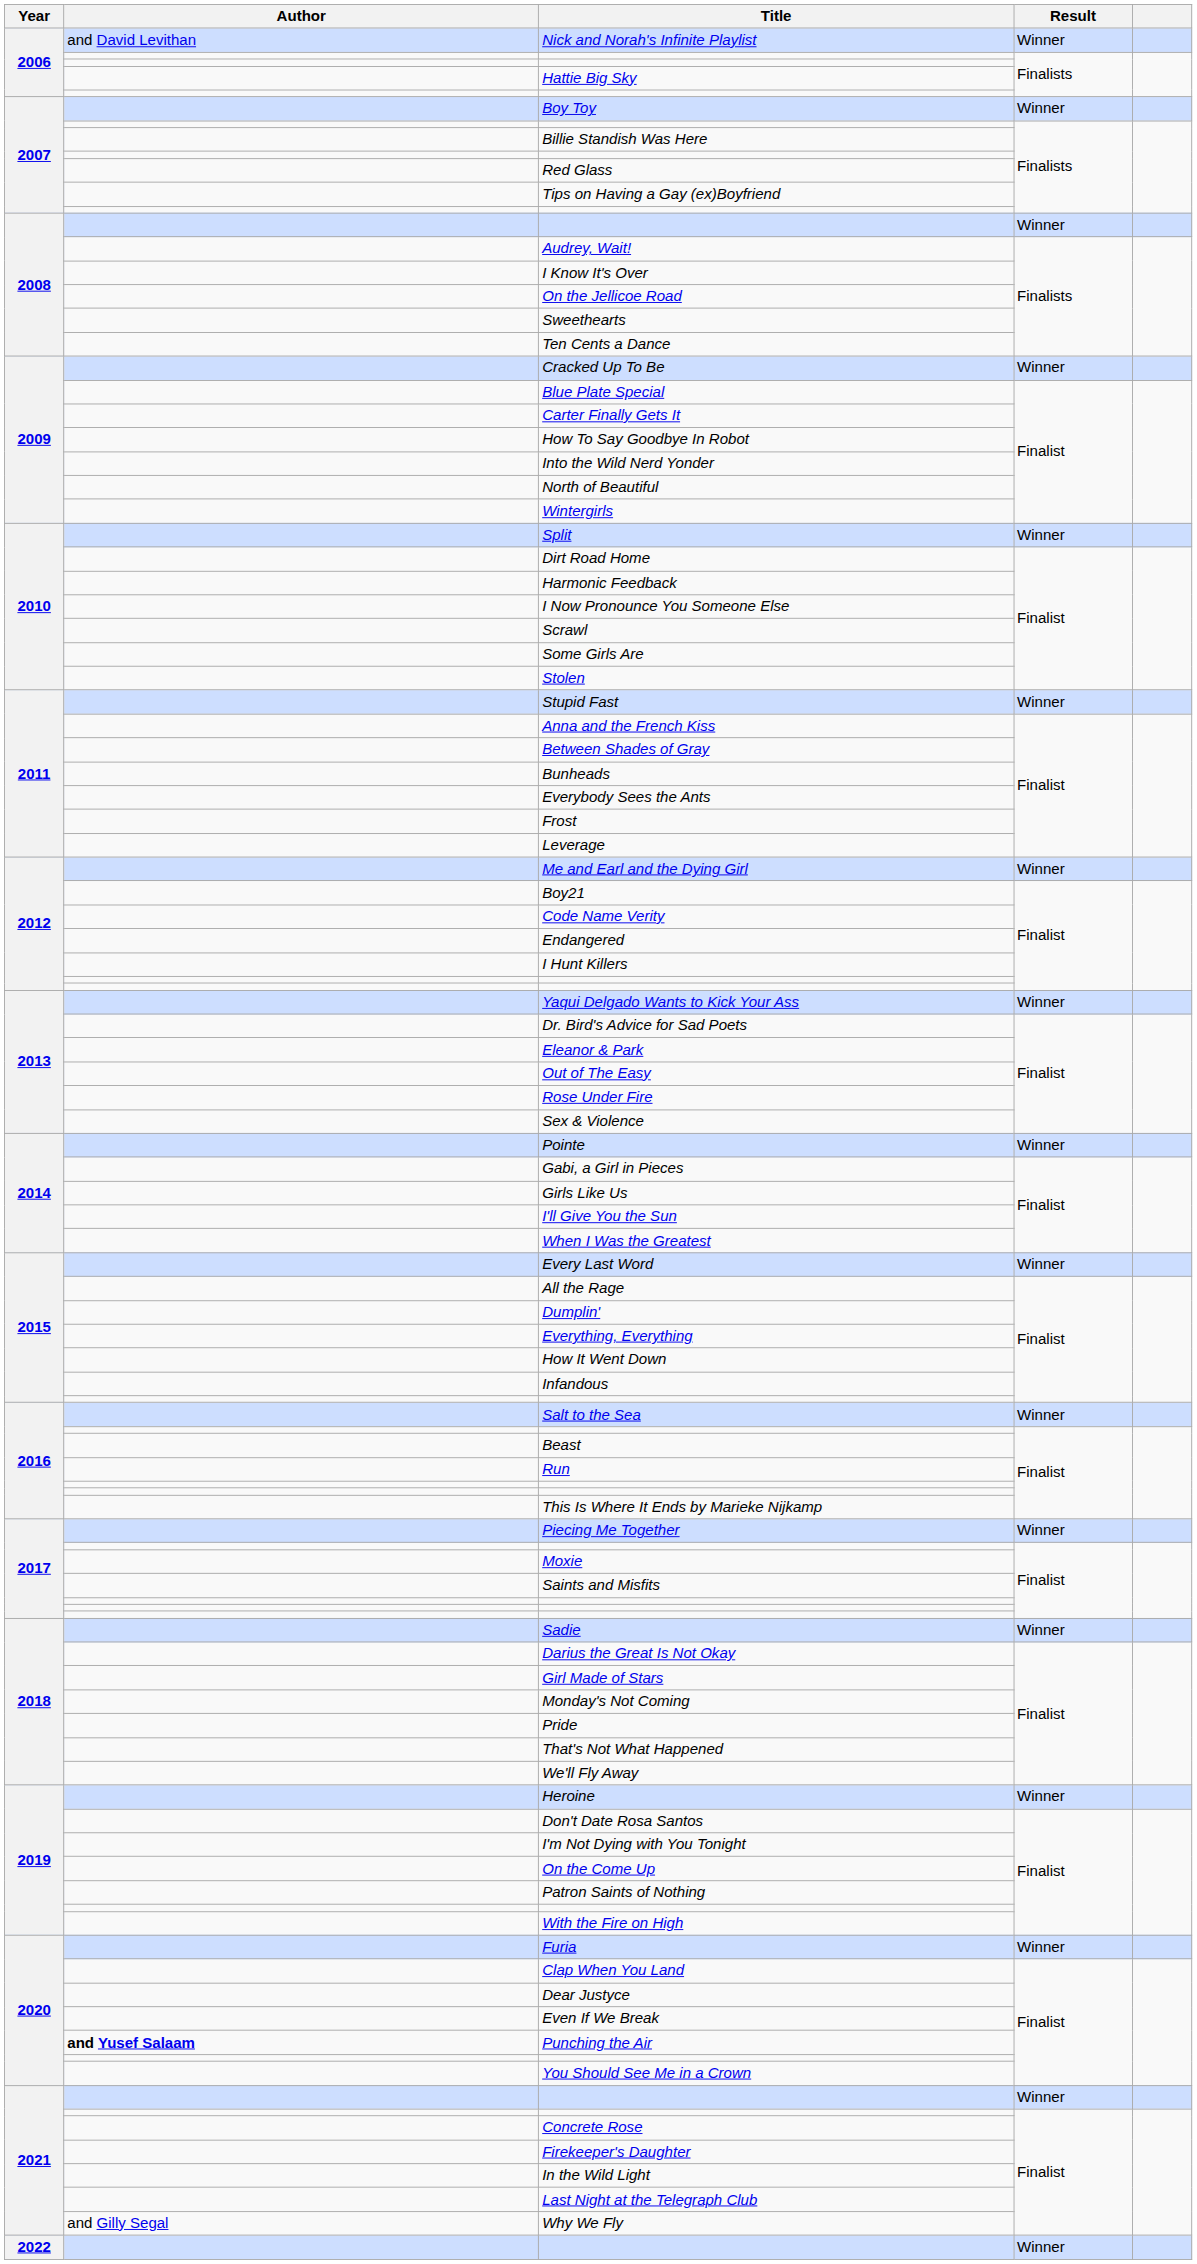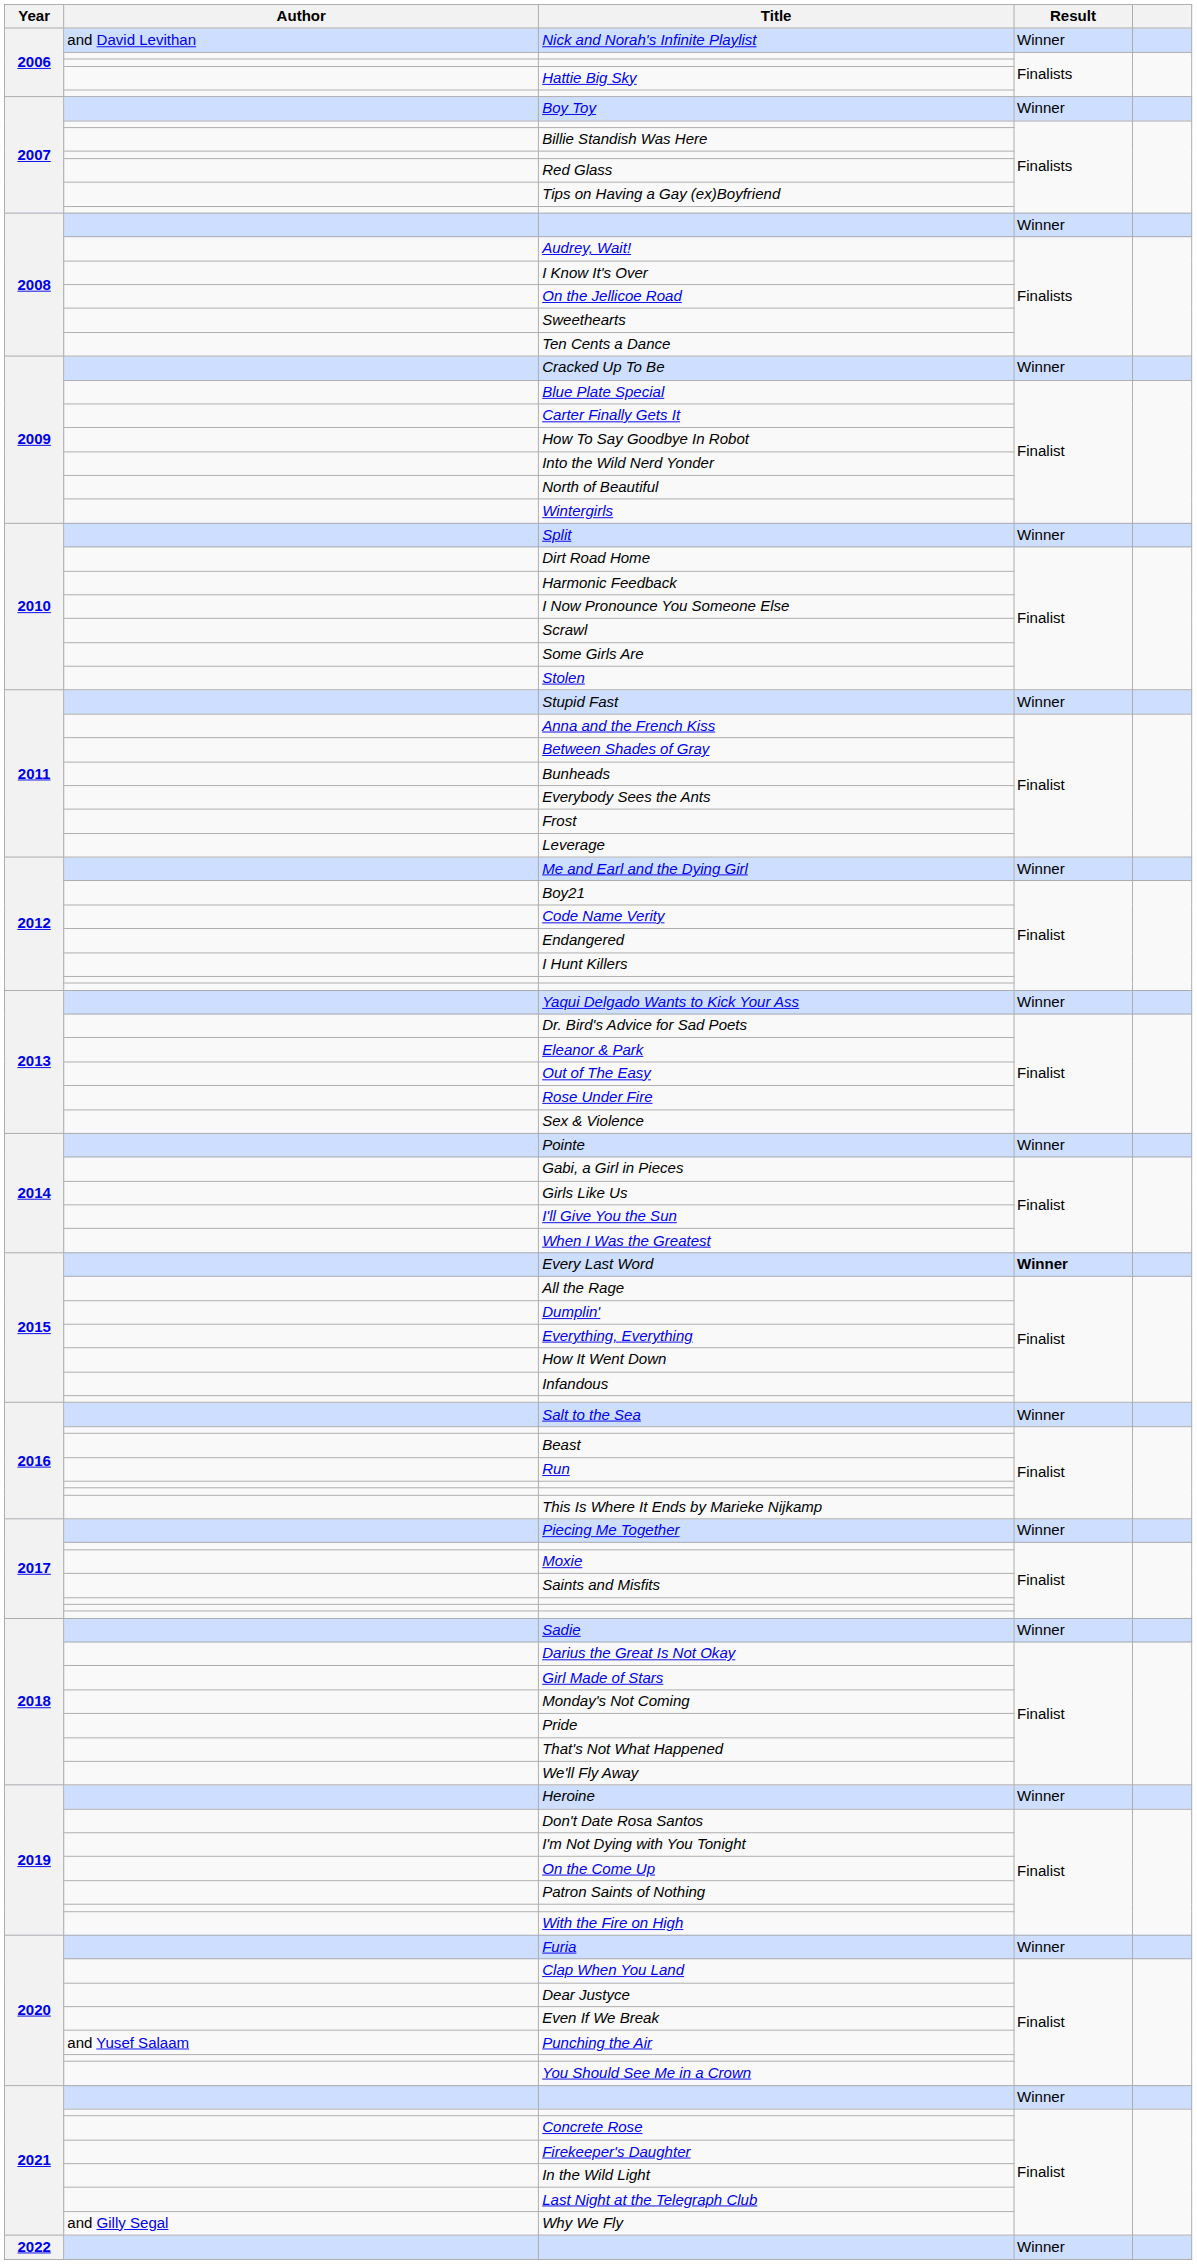(1041, 1264) normal -> (1042, 1264) bold
(131, 2042) bold -> (128, 2042) normal
